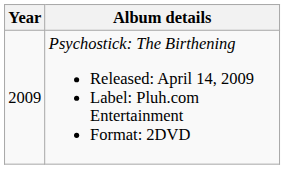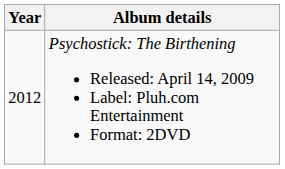(25, 97) 2009 -> (25, 97) 2012
